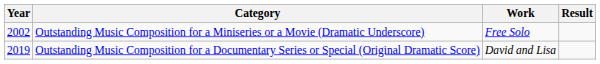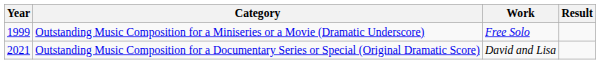(19, 31) 2002 -> (19, 31) 1999
(19, 50) 2019 -> (19, 50) 2021
